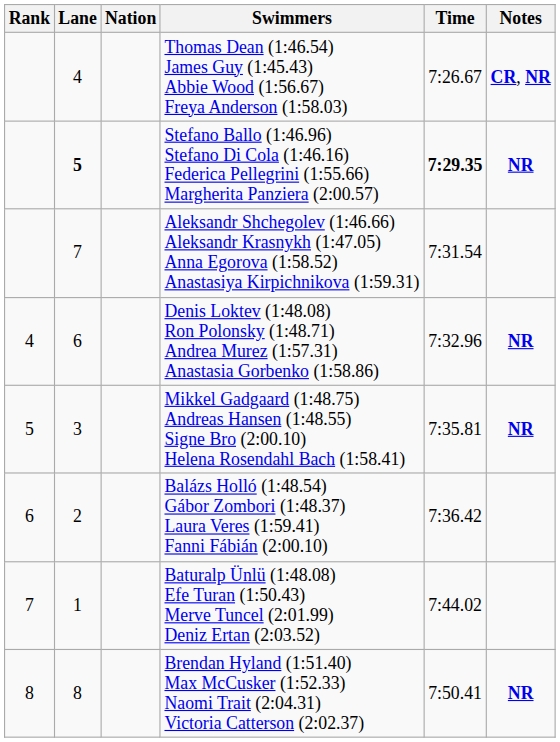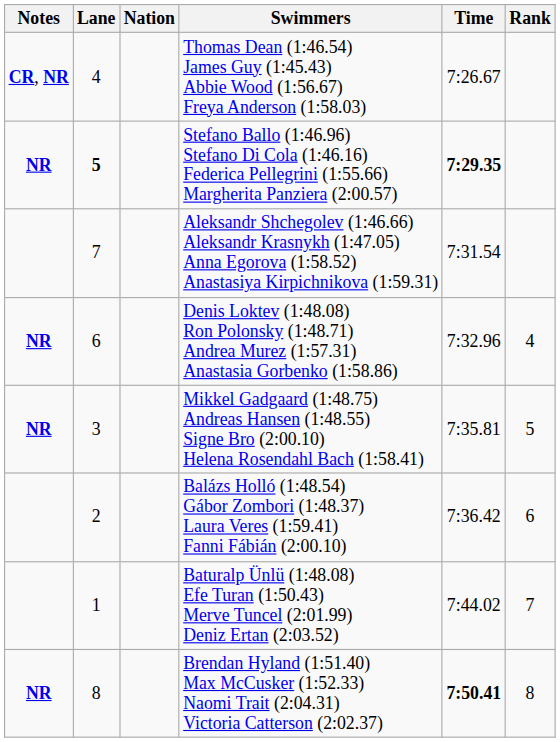columns swapped: (29, 18) <-> (521, 18)
(455, 693) normal -> (474, 693) bold
